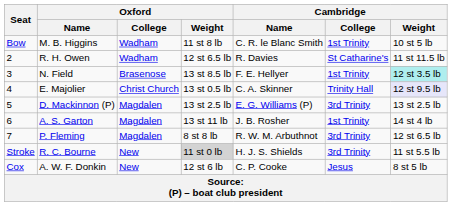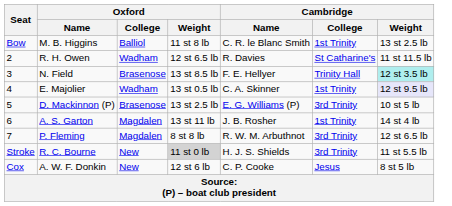(139, 43) Wadham -> (132, 43) Balliol
(413, 43) 10 st 5 lb -> (404, 43) 13 st 2.5 lb
(348, 74) 1st Trinity -> (337, 74) Trinity Hall
(149, 89) Christ Church -> (139, 89) Wadham
(350, 89) Trinity Hall -> (335, 89) 1st Trinity
(141, 105) Magdalen -> (142, 105) Brasenose
(417, 105) 13 st 2.5 lb -> (400, 105) 10 st 5 lb
